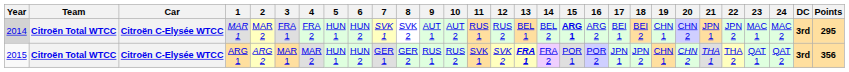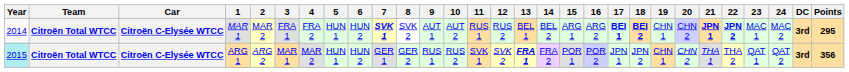(17, 30) lightgrey background -> (17, 30) no background
(384, 30) normal -> (384, 30) bold
(572, 30) bold -> (572, 30) normal
(619, 30) normal -> (619, 30) bold
(641, 30) normal -> (640, 30) bold
(711, 30) normal -> (710, 30) bold
(733, 30) normal -> (733, 30) bold
(17, 55) no background -> (17, 55) paleturquoise background
